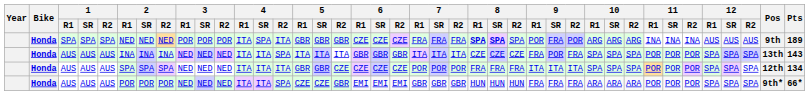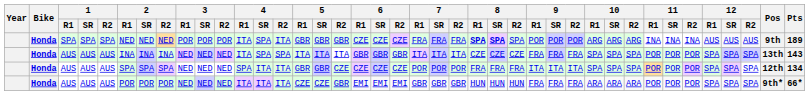(556, 40) FRA -> (556, 40) POR
(263, 54) ITA -> (263, 54) SPA
(556, 54) POR -> (556, 54) FRA
(244, 69) ITA -> (244, 69) SPA
(283, 83) SPA -> (283, 83) ITA
